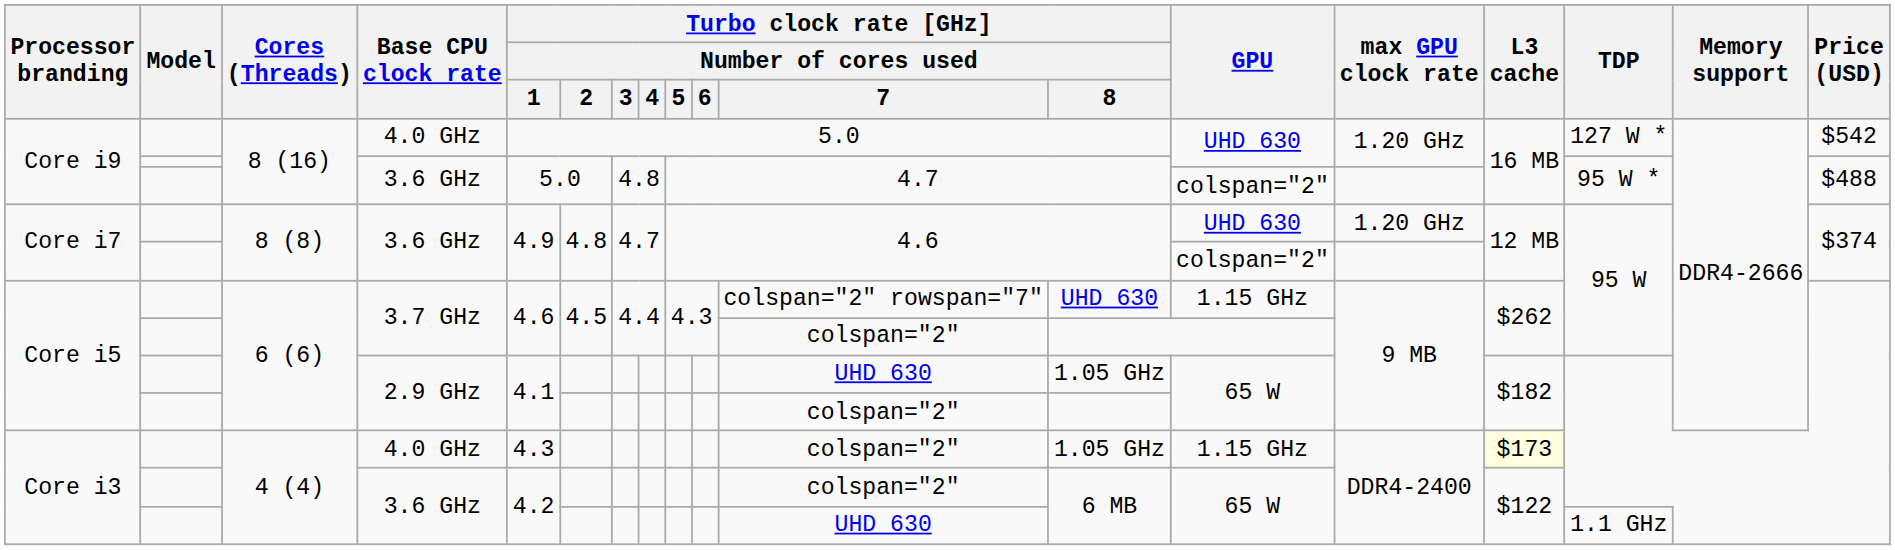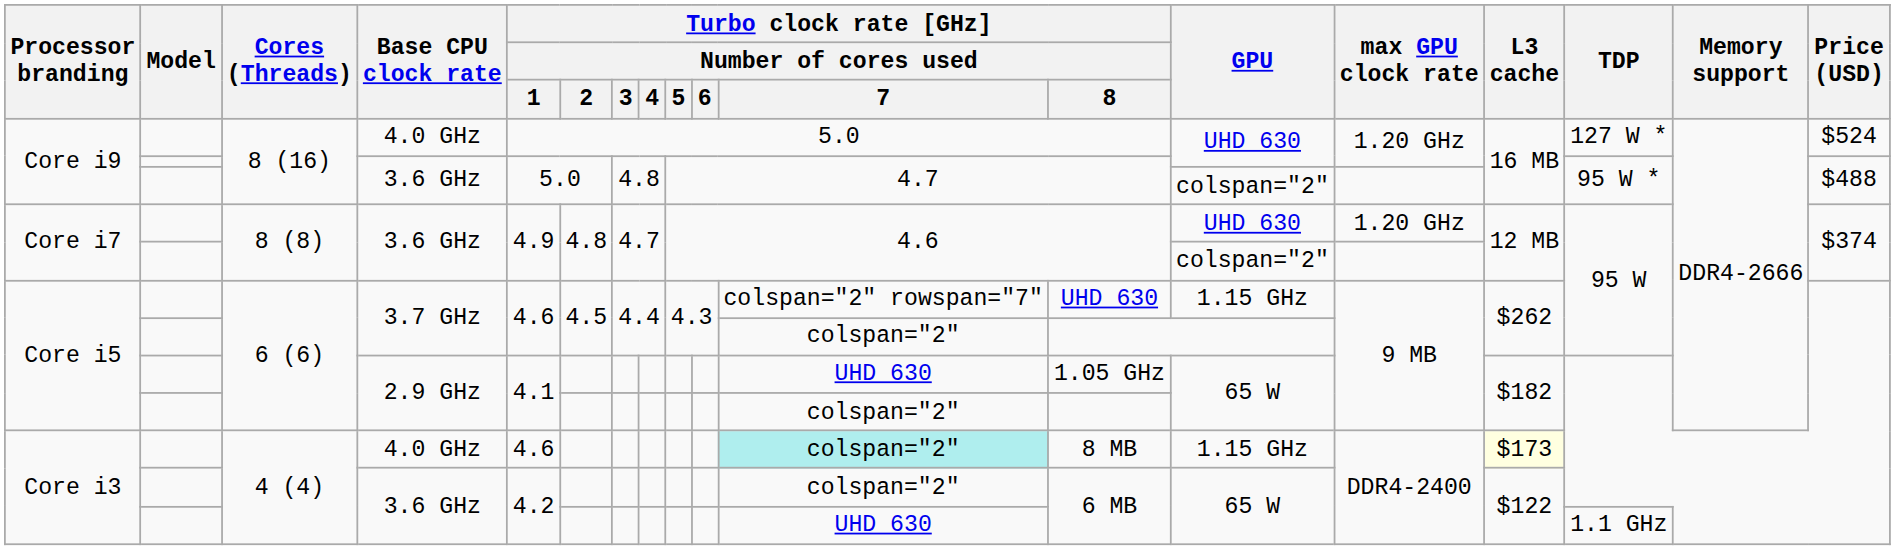(1849, 137) $542 -> (1849, 137) $524
(534, 450) 4.3 -> (534, 450) 4.6
(883, 450) no background -> (883, 450) paleturquoise background
(1109, 450) 1.05 GHz -> (1109, 450) 8 MB
